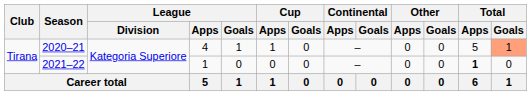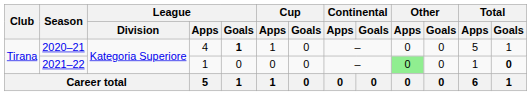(239, 47) normal -> (239, 47) bold
(509, 47) lightsalmon background -> (509, 47) no background
(407, 64) no background -> (407, 64) lightgreen background
(475, 64) bold -> (475, 64) normal
(509, 64) normal -> (509, 64) bold
